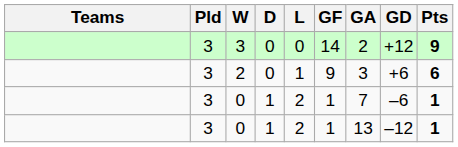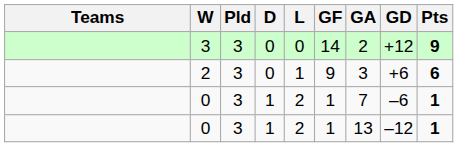columns swapped: (208, 18) <-> (240, 18)
